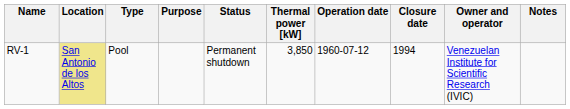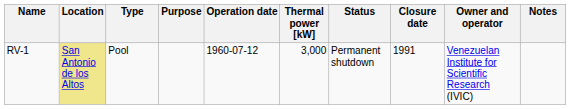columns swapped: (235, 12) <-> (353, 12)
(300, 51) 3,850 -> (314, 51) 3,000
(404, 51) 1994 -> (404, 51) 1991
